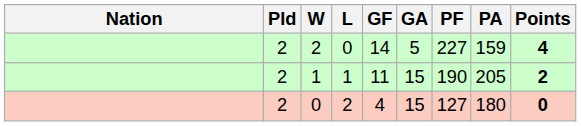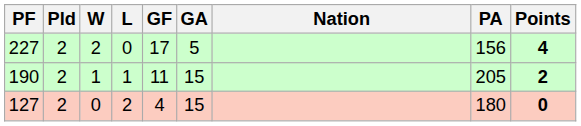columns swapped: (134, 18) <-> (452, 18)
(380, 47) 14 -> (159, 47) 17
(491, 47) 159 -> (491, 47) 156
